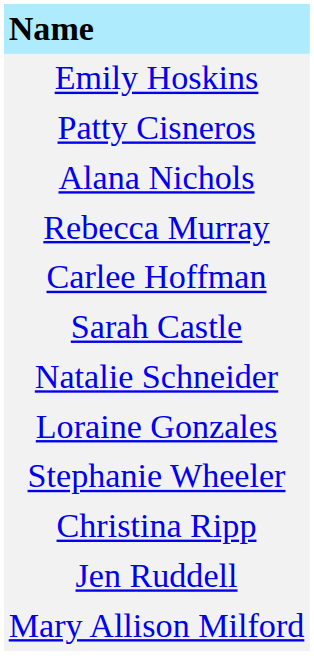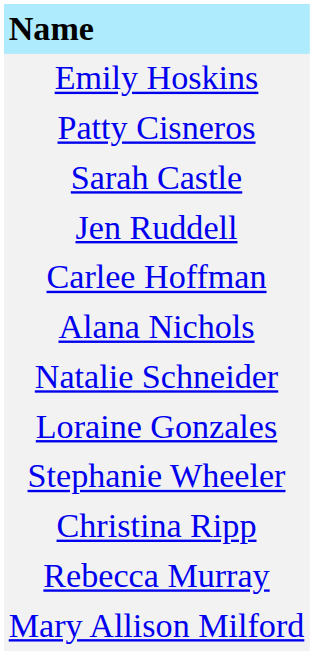(157, 177) Alana Nichols -> (157, 177) Sarah Castle
(157, 227) Rebecca Murray -> (157, 227) Jen Ruddell
(157, 326) Sarah Castle -> (157, 326) Alana Nichols
(157, 575) Jen Ruddell -> (157, 575) Rebecca Murray
